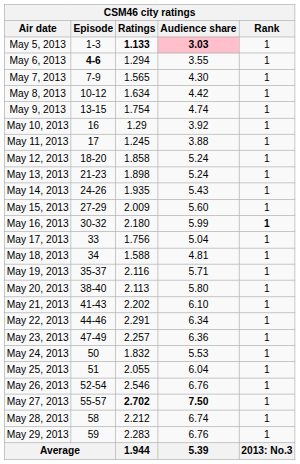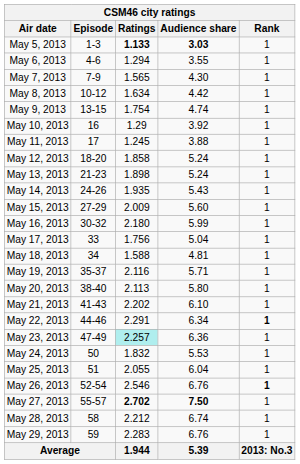(198, 45) pink background -> (198, 45) no background
(93, 61) bold -> (93, 61) normal
(267, 223) bold -> (267, 223) normal
(267, 321) normal -> (267, 321) bold
(137, 337) no background -> (137, 337) paleturquoise background
(267, 386) normal -> (267, 386) bold
